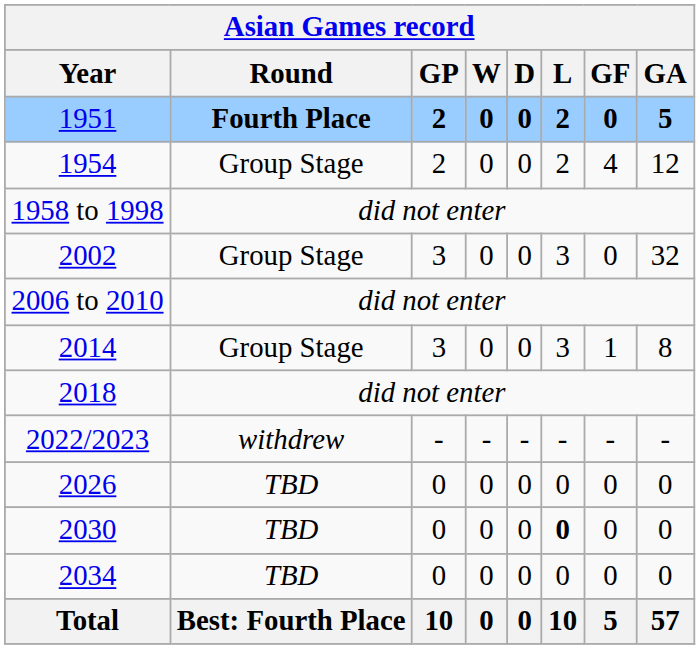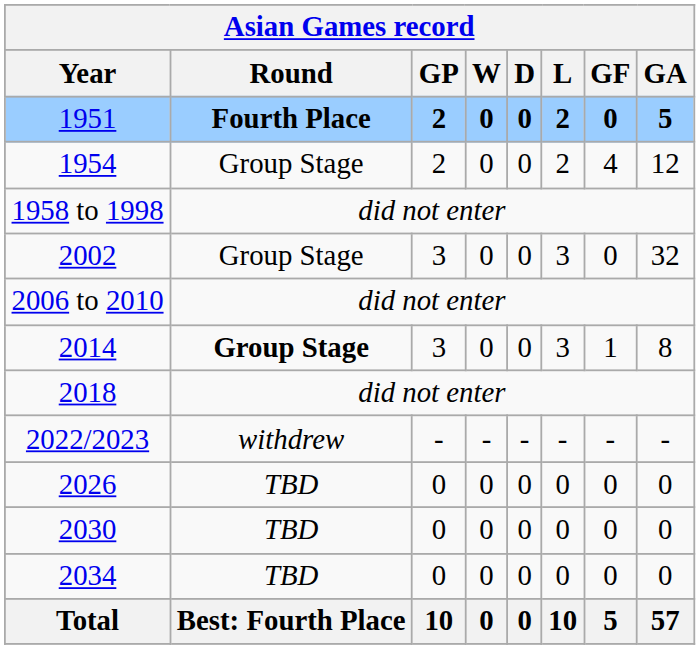(291, 347) normal -> (291, 347) bold
(563, 529) bold -> (563, 529) normal
